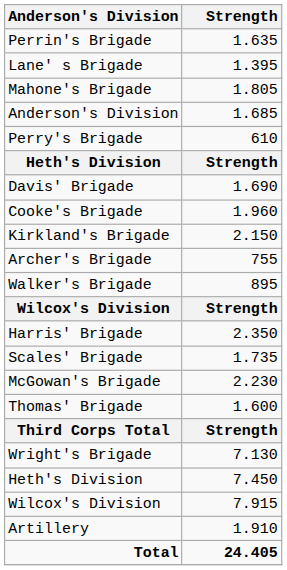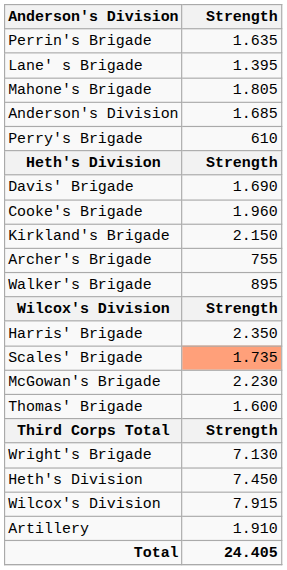(255, 358) no background -> (255, 358) lightsalmon background
